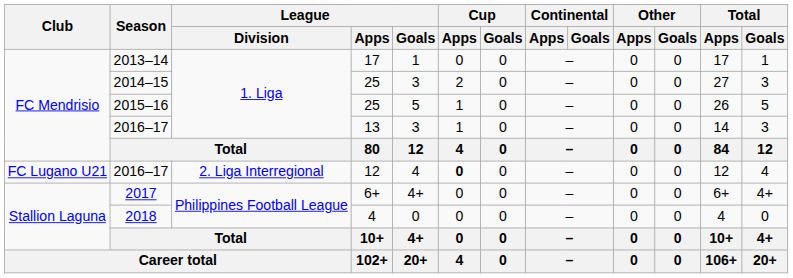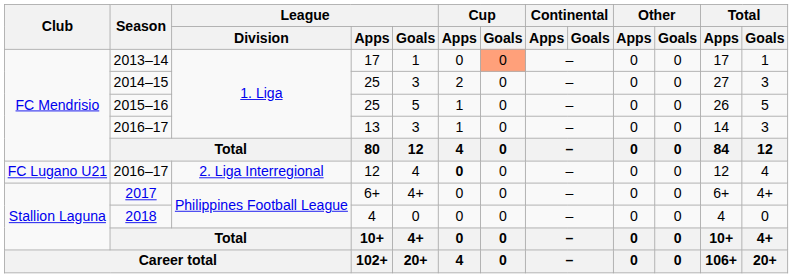(503, 60) no background -> (503, 60) lightsalmon background
